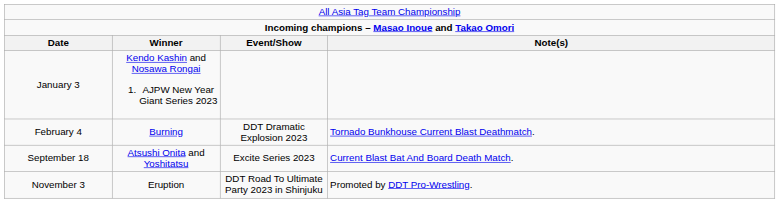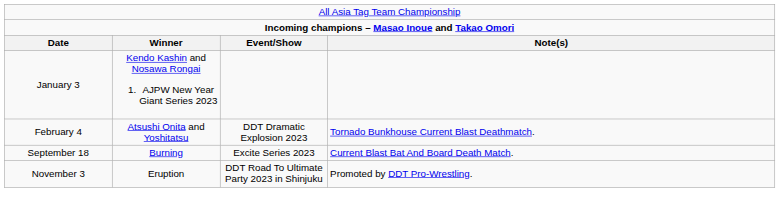(166, 132) Burning -> (166, 132) Atsushi Onita and Yoshitatsu
(166, 158) Atsushi Onita and Yoshitatsu -> (166, 153) Burning
